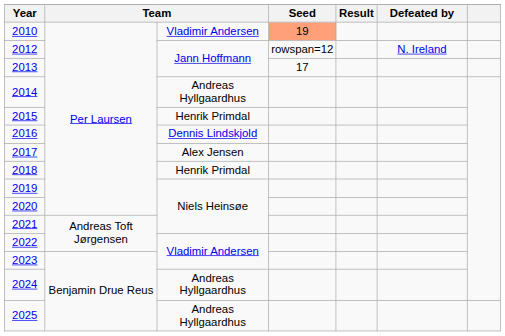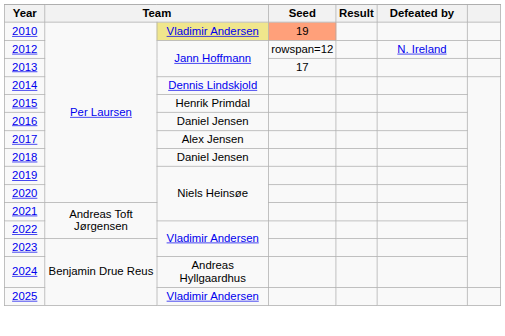(213, 31) no background -> (213, 31) khaki background
(213, 91) Andreas Hyllgaardhus -> (213, 85) Dennis Lindskjold
(213, 134) Dennis Lindskjold -> (213, 121) Daniel Jensen
(213, 170) Henrik Primdal -> (213, 157) Daniel Jensen
(213, 315) Andreas Hyllgaardhus -> (213, 296) Vladimir Andersen
